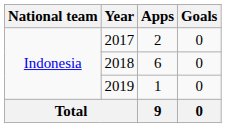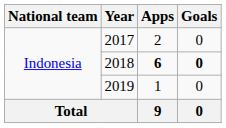(158, 63) normal -> (158, 63) bold
(199, 63) normal -> (199, 63) bold
